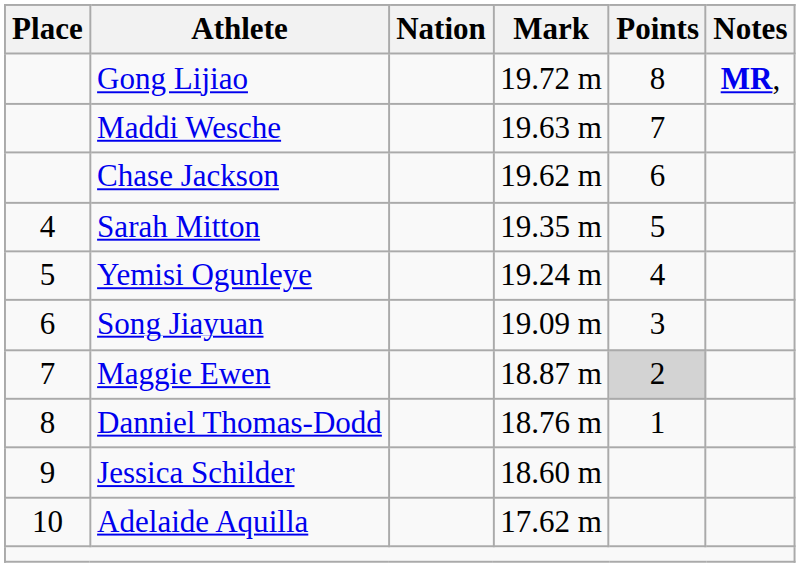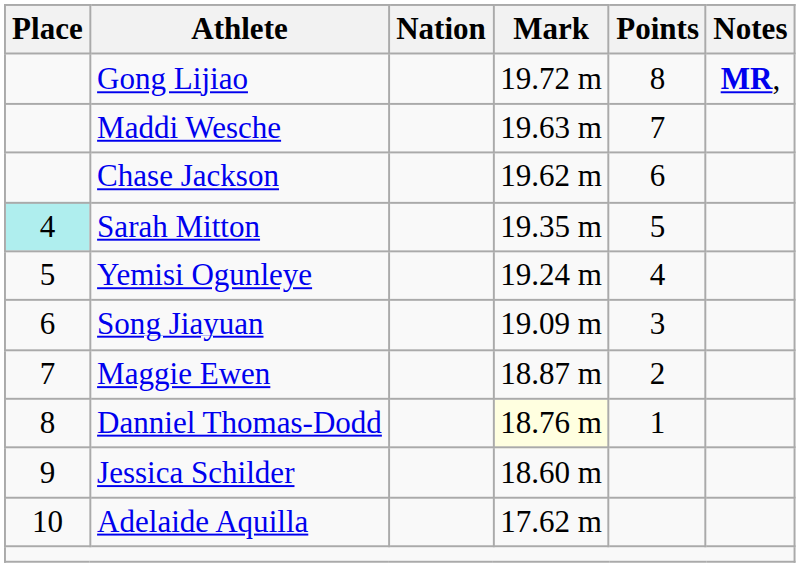(47, 226) no background -> (47, 226) paleturquoise background
(658, 373) lightgrey background -> (658, 373) no background
(551, 422) no background -> (551, 422) lightyellow background
